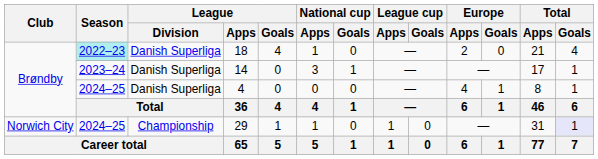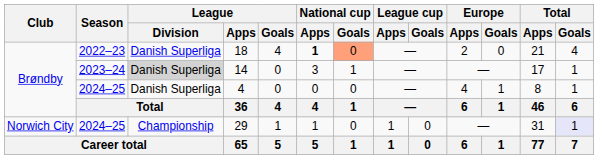(102, 51) paleturquoise background -> (102, 51) no background
(315, 51) normal -> (315, 51) bold
(353, 51) no background -> (353, 51) lightsalmon background
(176, 70) no background -> (176, 70) lightgrey background
